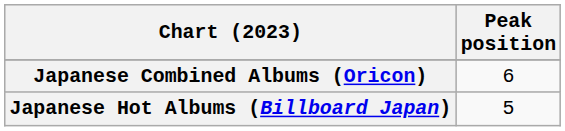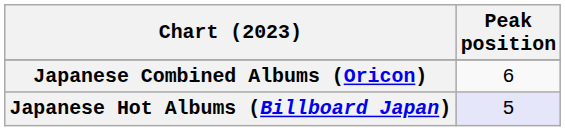(508, 109) no background -> (508, 109) lavender background
